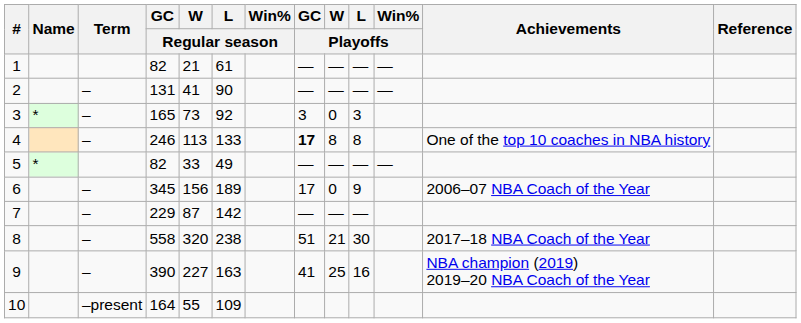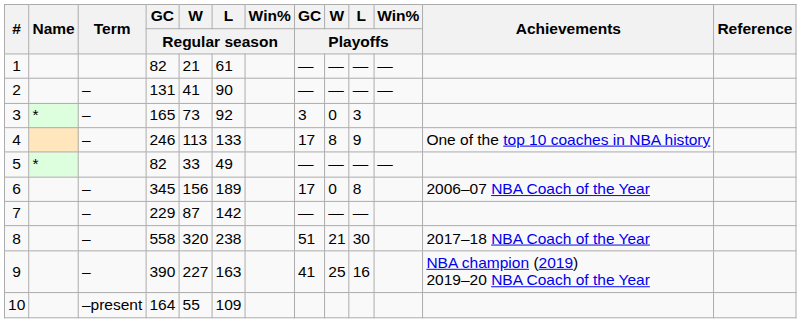(307, 139) bold -> (307, 139) normal
(357, 139) 8 -> (357, 139) 9
(357, 189) 9 -> (357, 189) 8
